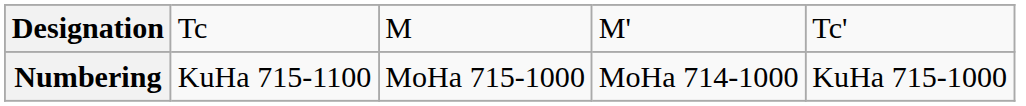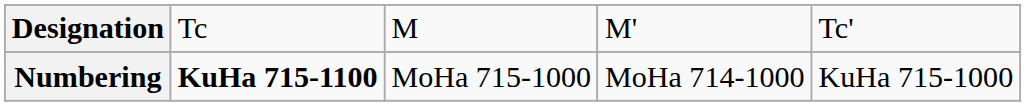(275, 76) normal -> (278, 76) bold
